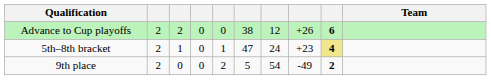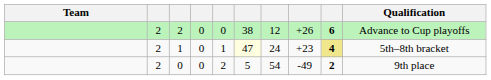columns swapped: (414, 13) <-> (76, 13)
(248, 48) no background -> (248, 48) lightyellow background
